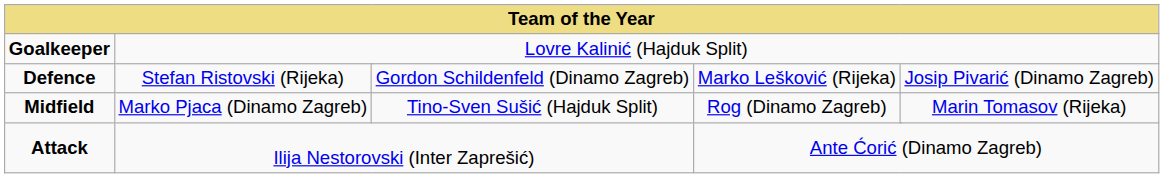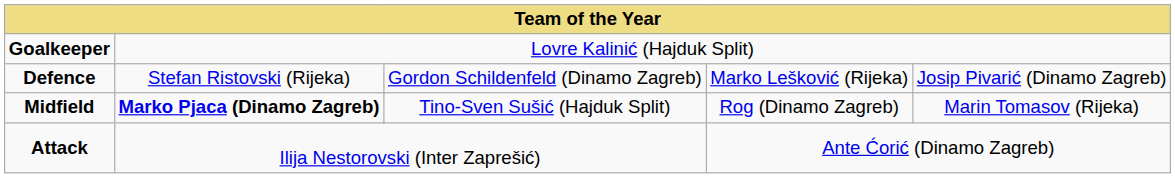(243, 107) normal -> (249, 107) bold
